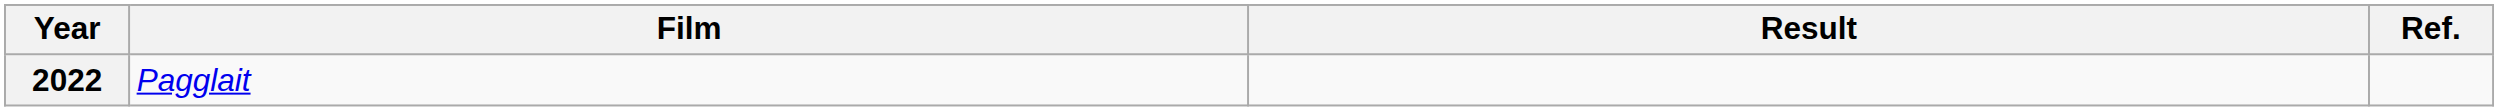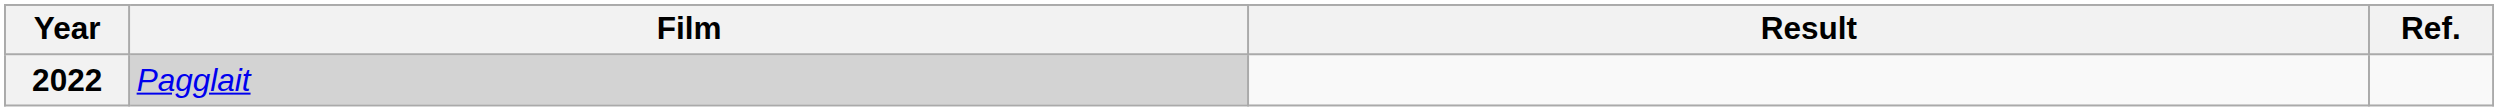(194, 79) no background -> (194, 79) lightgrey background
